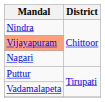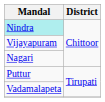(20, 27) no background -> (20, 27) paleturquoise background
(32, 43) lightsalmon background -> (32, 43) no background
